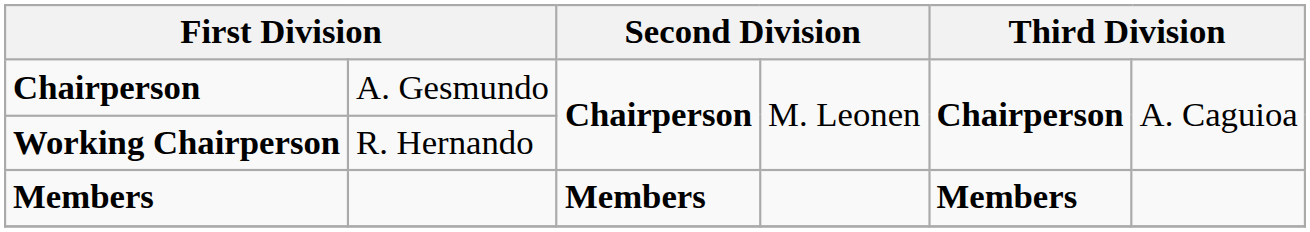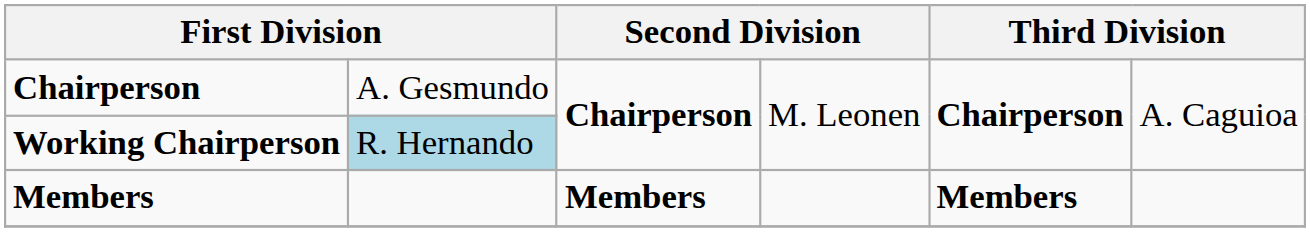(445, 142) no background -> (445, 142) lightblue background
